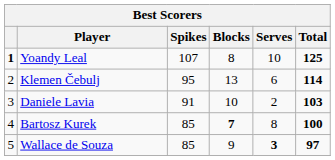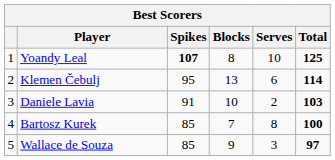(11, 58) bold -> (11, 58) normal
(188, 58) normal -> (188, 58) bold
(231, 123) bold -> (231, 123) normal
(274, 145) bold -> (274, 145) normal
